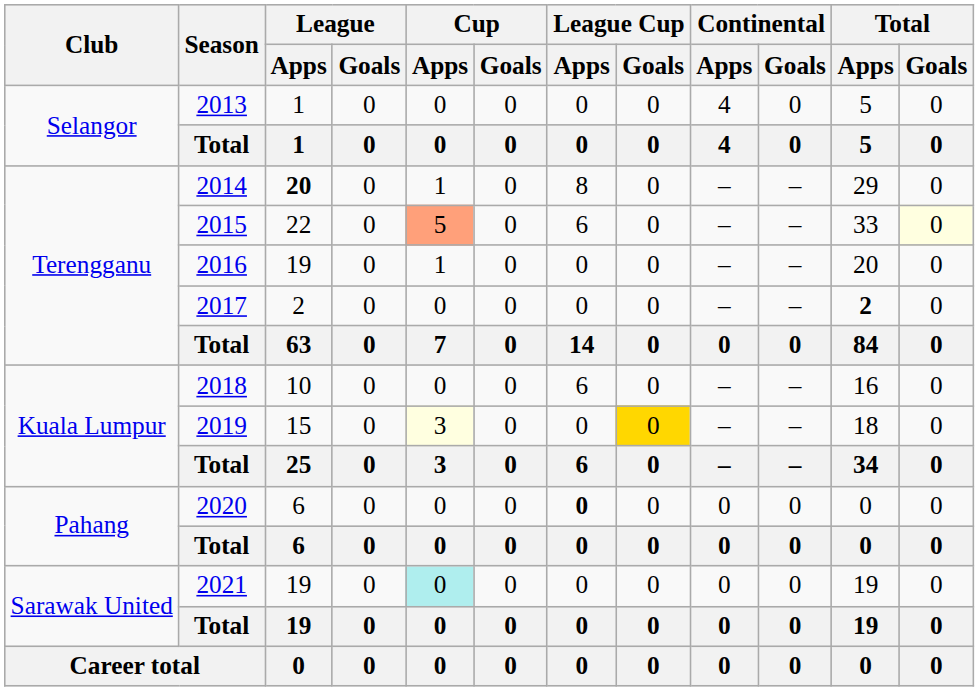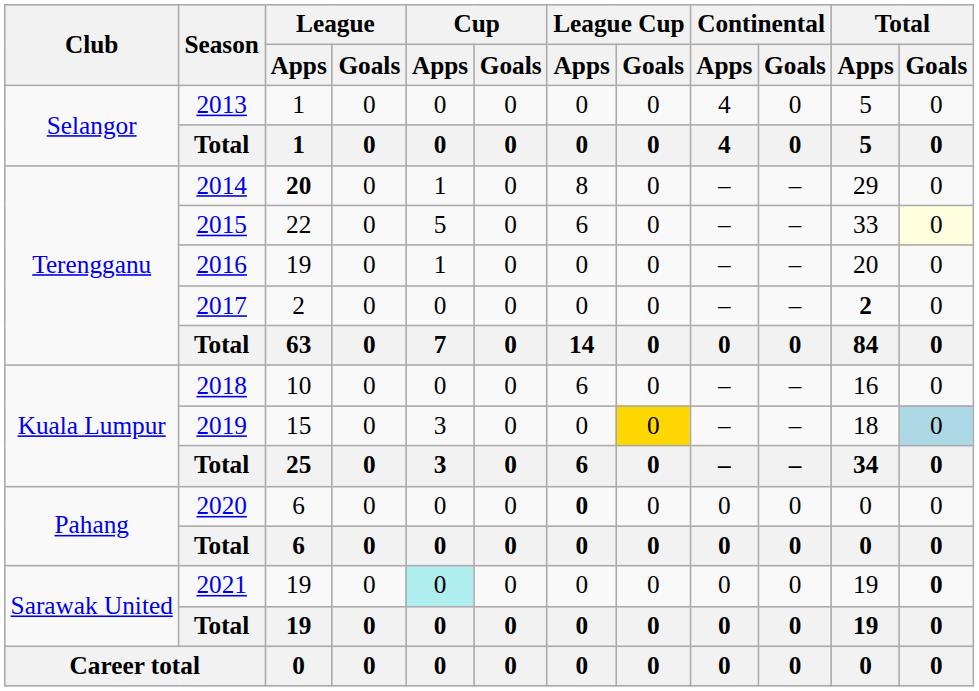(440, 225) lightsalmon background -> (440, 225) no background
(440, 425) lightyellow background -> (440, 425) no background
(936, 425) no background -> (936, 425) lightblue background
(936, 585) normal -> (936, 585) bold
